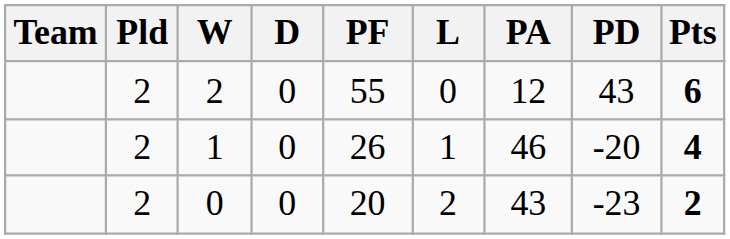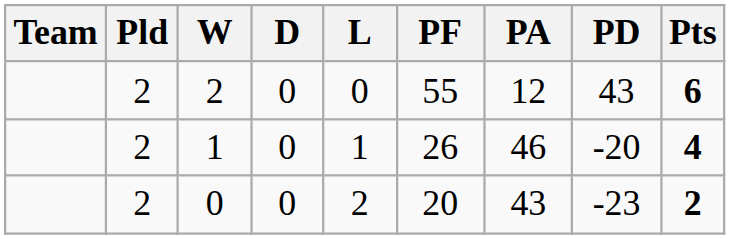columns swapped: (448, 32) <-> (368, 32)
